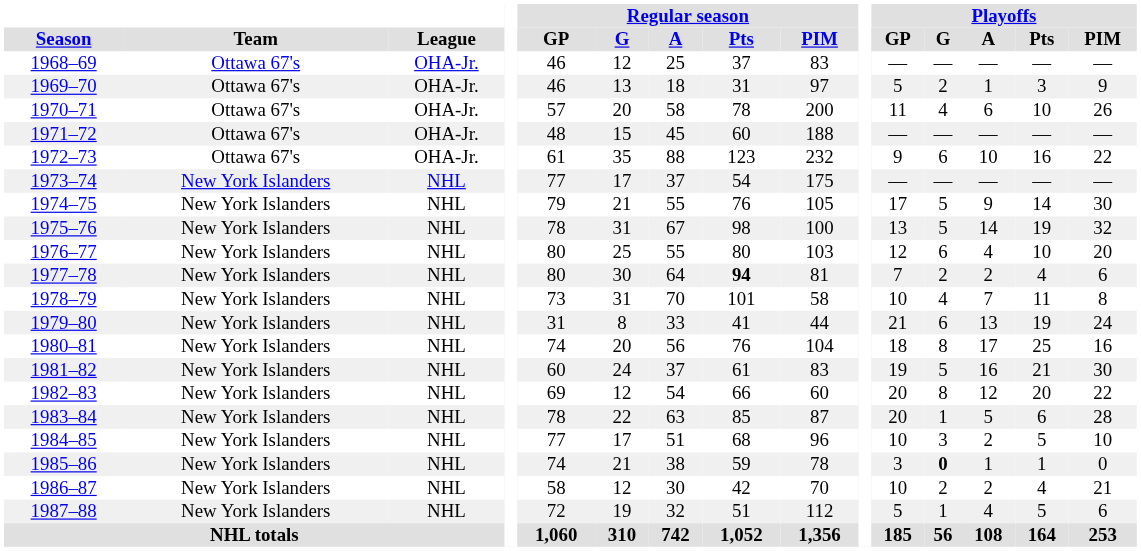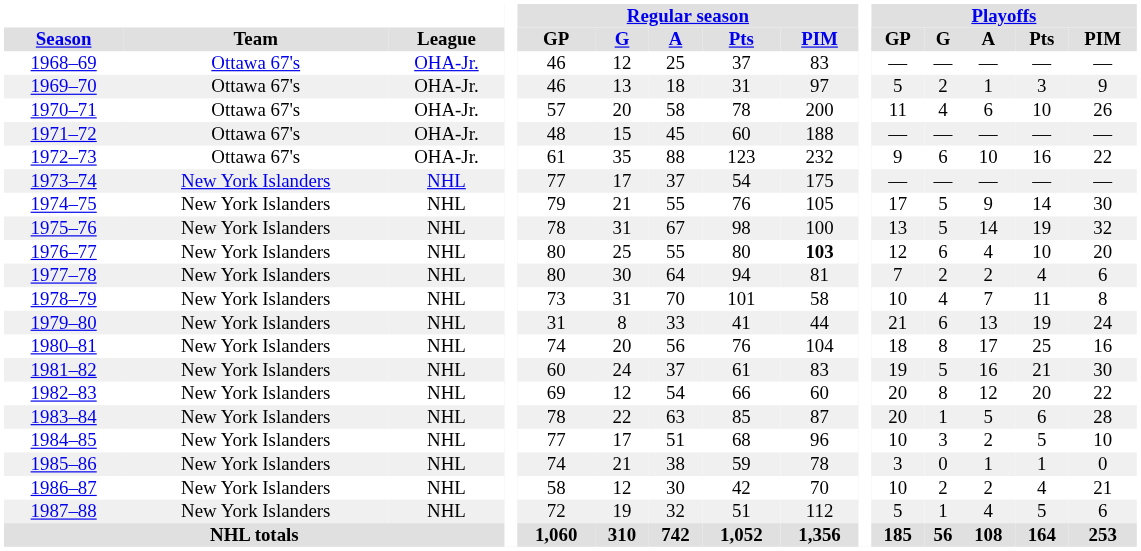(820, 251) normal -> (820, 251) bold
(741, 275) bold -> (741, 275) normal
(943, 464) bold -> (943, 464) normal
